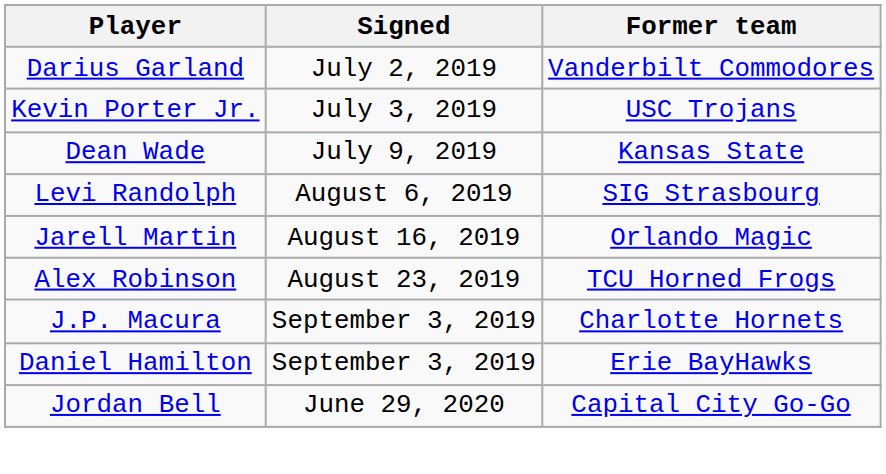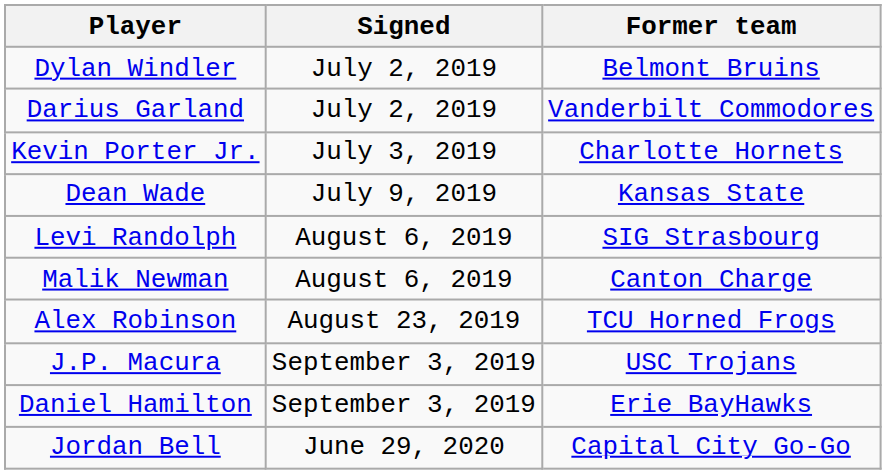+ row: (135, 68)
(711, 110) USC Trojans -> (711, 153) Charlotte Hornets
+ row: (135, 279)
- row: (135, 237)
(711, 321) Charlotte Hornets -> (711, 363) USC Trojans
